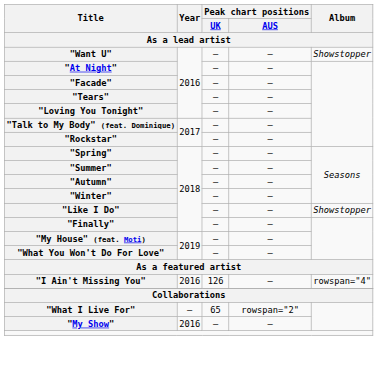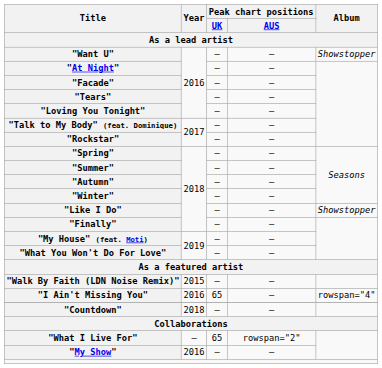+ row: (93, 281)
(216, 281) 126 -> (217, 295) 65
+ row: (93, 310)
